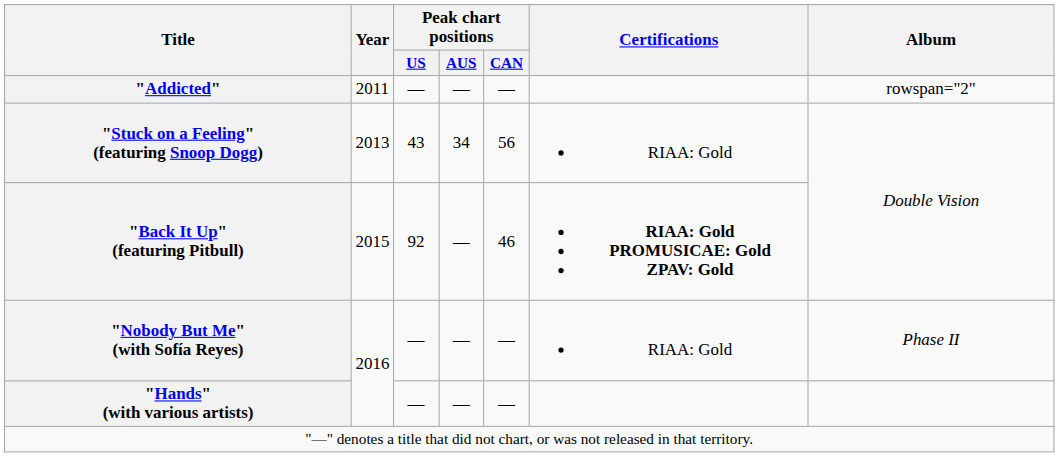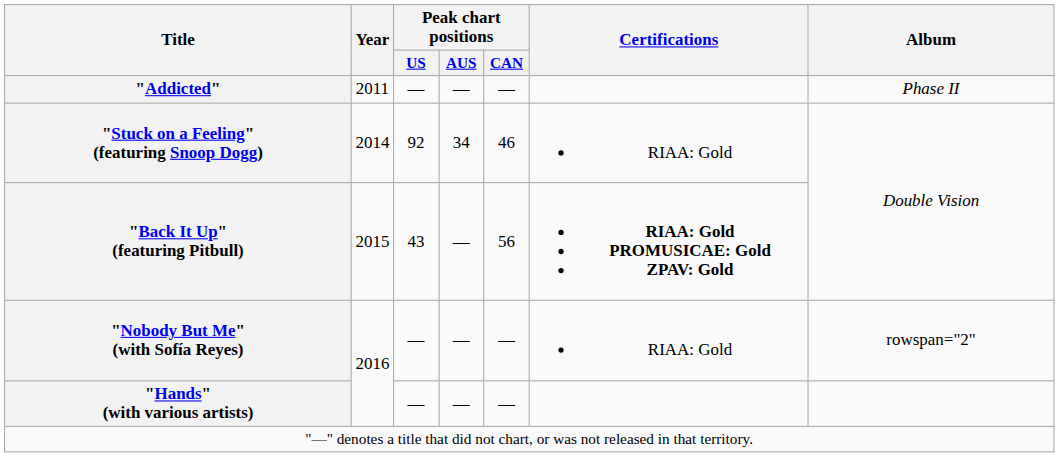(931, 89) rowspan="2" -> (931, 89) Phase II
(372, 142) 2013 -> (372, 142) 2014
(416, 142) 43 -> (416, 142) 92
(507, 142) 56 -> (507, 142) 46
(416, 241) 92 -> (416, 241) 43
(507, 241) 46 -> (507, 241) 56
(931, 340) Phase II -> (931, 340) rowspan="2"
